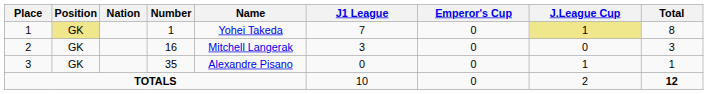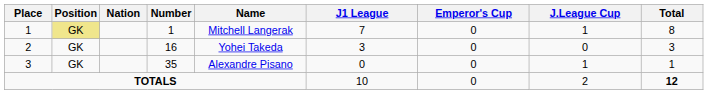(251, 30) Yohei Takeda -> (251, 30) Mitchell Langerak
(585, 30) khaki background -> (585, 30) no background
(251, 47) Mitchell Langerak -> (251, 47) Yohei Takeda
